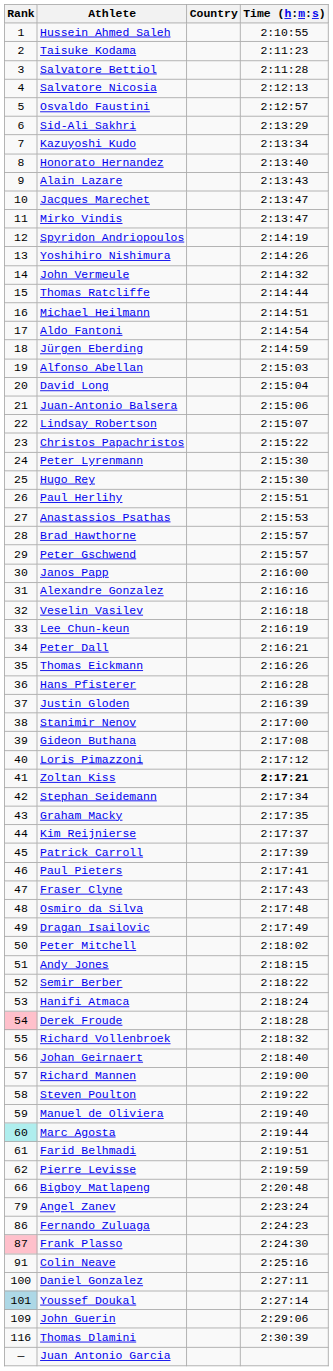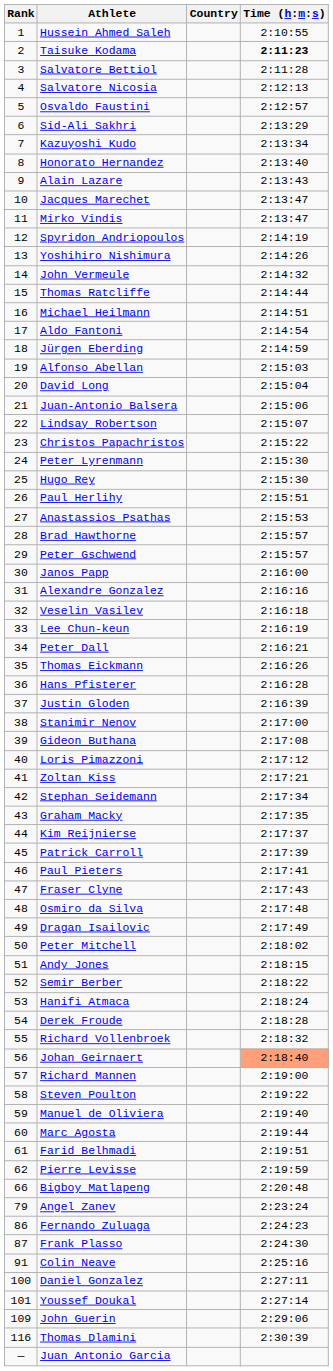(284, 51) normal -> (284, 51) bold
(284, 778) bold -> (284, 778) normal
(21, 1021) pink background -> (21, 1021) no background
(284, 1058) no background -> (284, 1058) lightsalmon background
(21, 1132) paleturquoise background -> (21, 1132) no background
(21, 1244) pink background -> (21, 1244) no background
(21, 1300) lightblue background -> (21, 1300) no background
